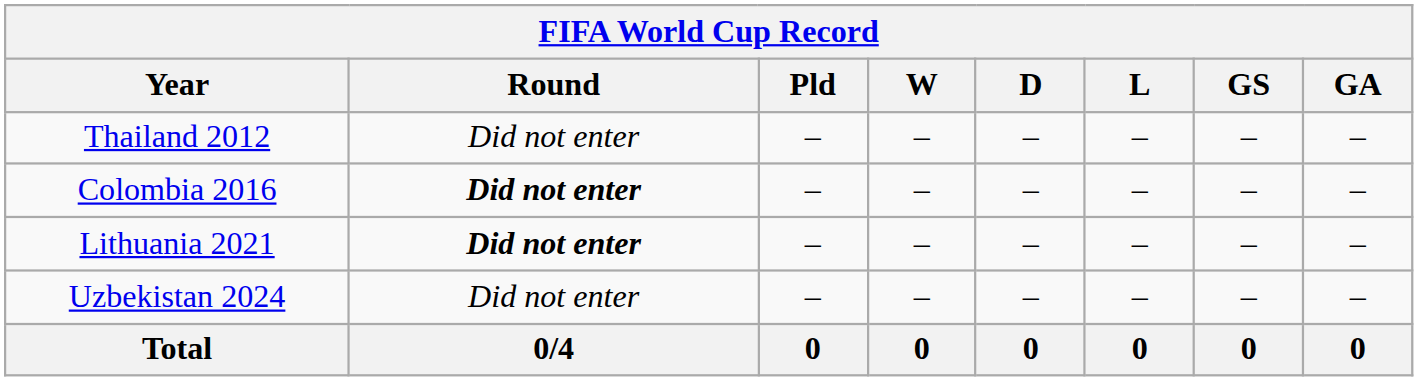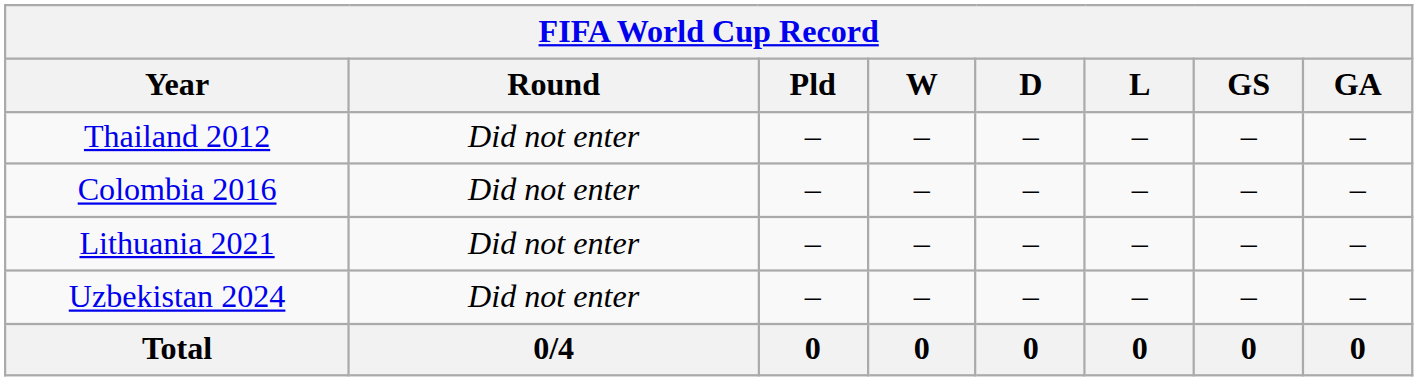(554, 190) bold -> (554, 190) normal
(554, 243) bold -> (554, 243) normal
